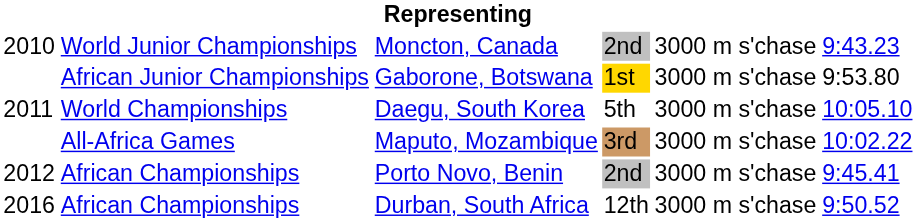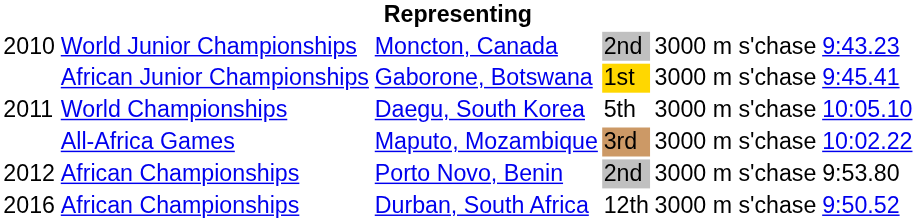(861, 77) 9:53.80 -> (861, 77) 9:45.41
(861, 173) 9:45.41 -> (861, 173) 9:53.80
